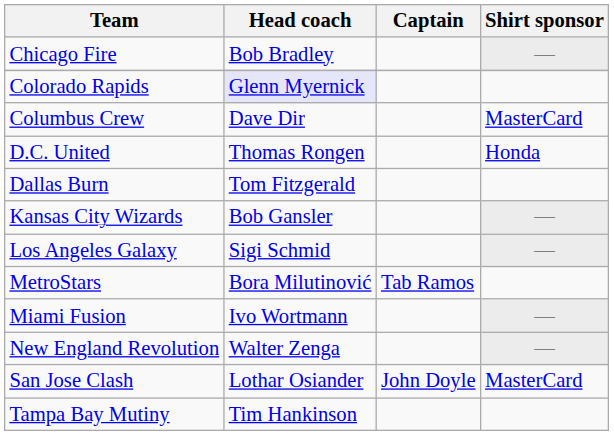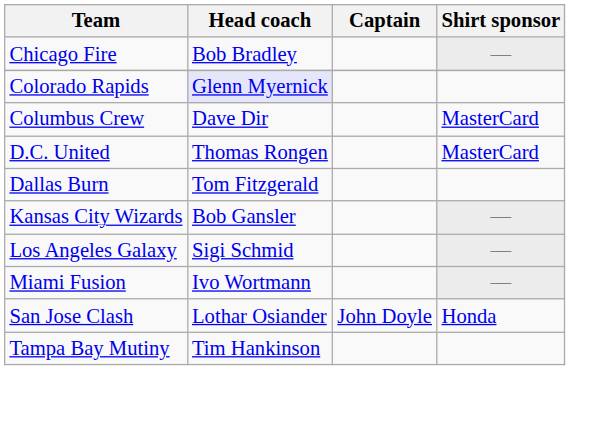(513, 151) Honda -> (490, 151) MasterCard
- row: (55, 282)
- row: (114, 348)
(534, 380) MasterCard -> (469, 315) Honda
